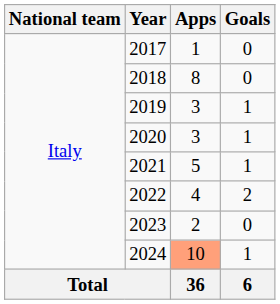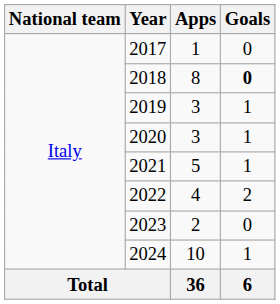(247, 78) normal -> (247, 78) bold
(196, 254) lightsalmon background -> (196, 254) no background
